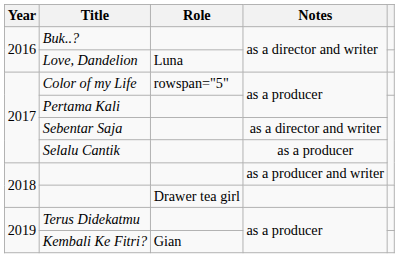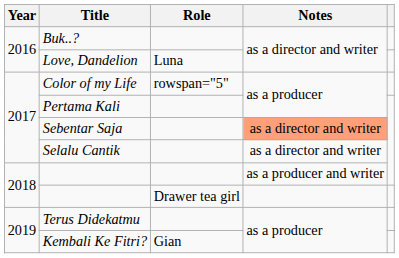(315, 128) no background -> (315, 128) lightsalmon background
(315, 151) as a producer -> (315, 151) as a director and writer
